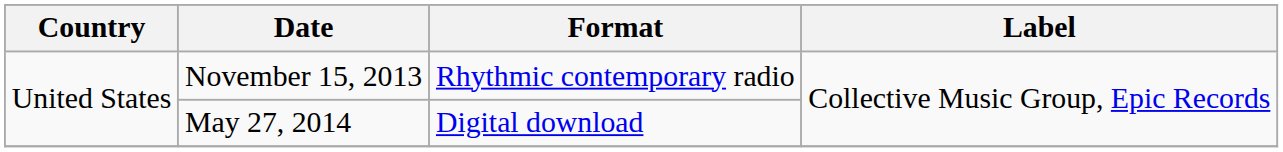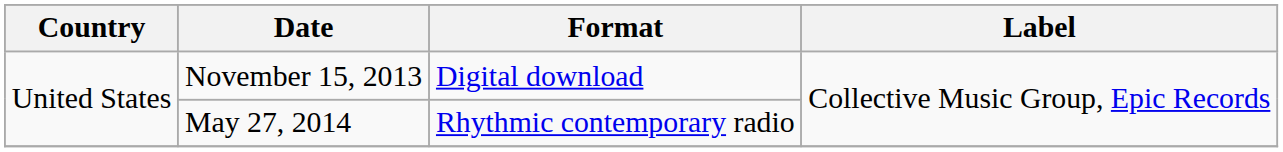(615, 75) Rhythmic contemporary radio -> (540, 75) Digital download
(540, 122) Digital download -> (615, 122) Rhythmic contemporary radio
